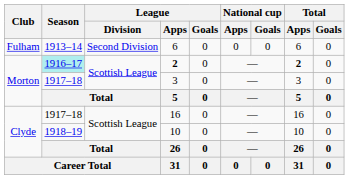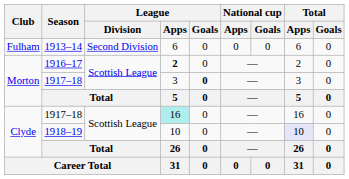(63, 64) paleturquoise background -> (63, 64) no background
(299, 64) bold -> (299, 64) normal
(205, 81) normal -> (205, 81) bold
(175, 115) no background -> (175, 115) paleturquoise background
(299, 132) no background -> (299, 132) lavender background
